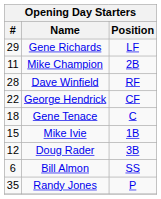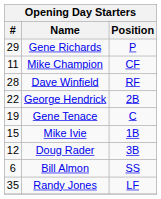(133, 47) LF -> (133, 47) P
(133, 64) 2B -> (133, 64) CF
(133, 99) CF -> (133, 99) 2B
(13, 116) 18 -> (13, 116) 19
(133, 185) P -> (133, 185) LF
